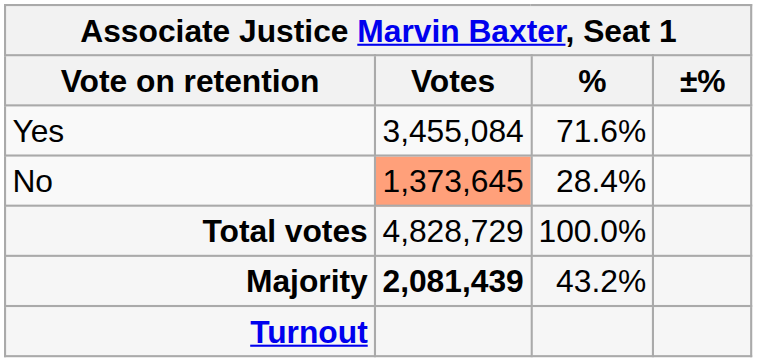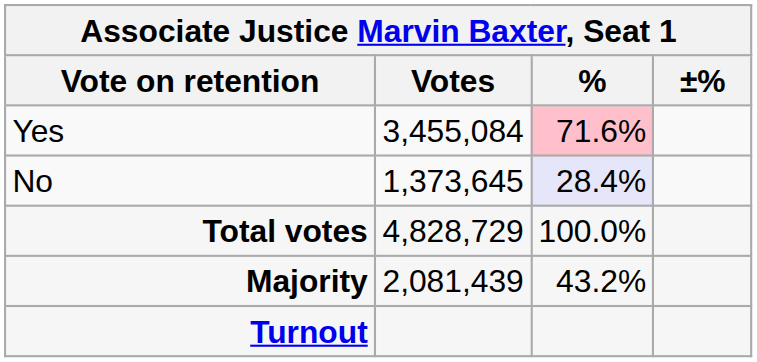(601, 131) no background -> (601, 131) pink background
(453, 181) lightsalmon background -> (453, 181) no background
(601, 181) no background -> (601, 181) lavender background
(453, 282) bold -> (453, 282) normal
